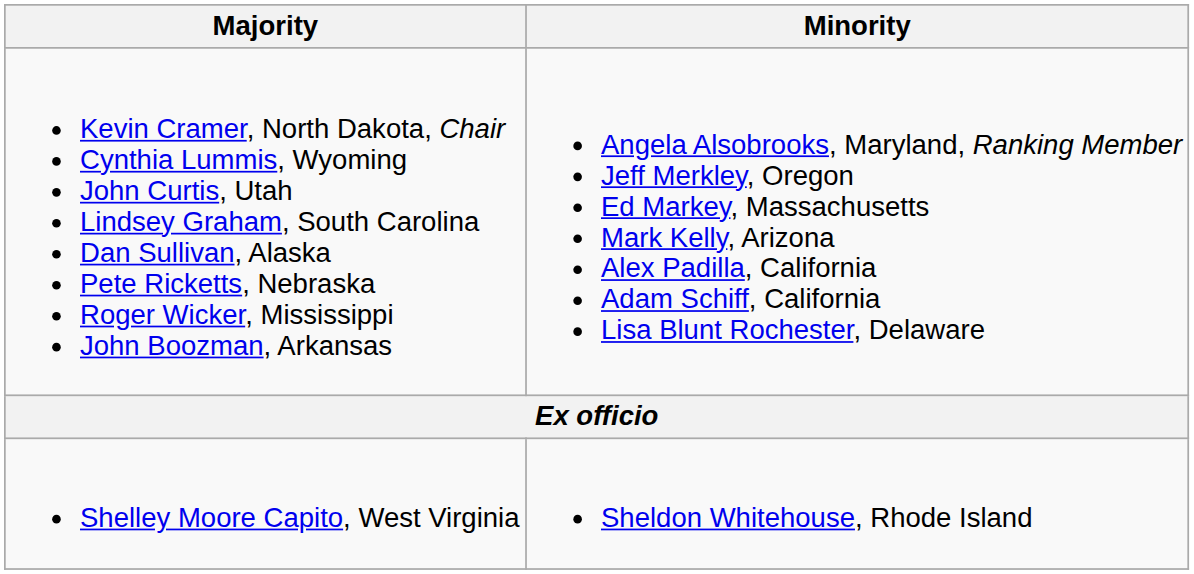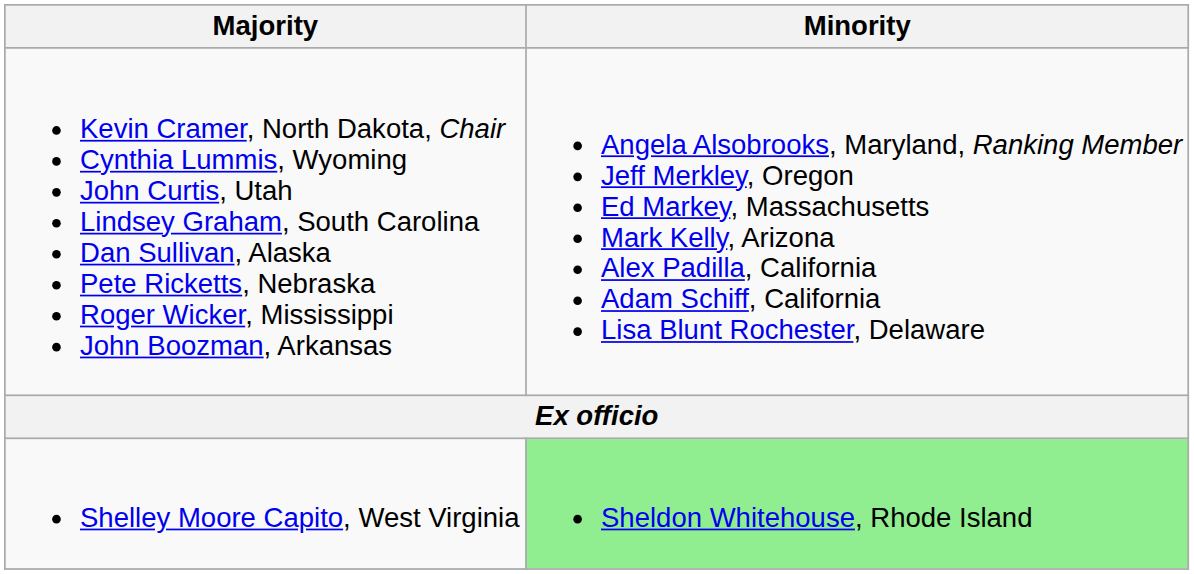(857, 519) no background -> (857, 519) lightgreen background
